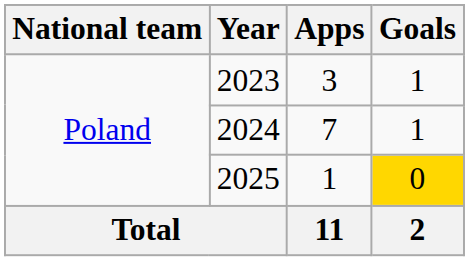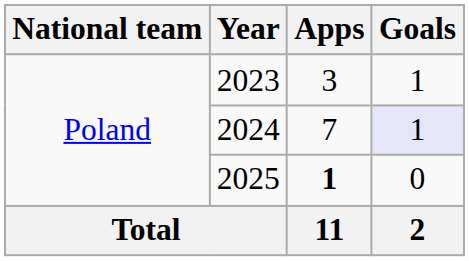(417, 129) no background -> (417, 129) lavender background
(329, 179) normal -> (329, 179) bold
(417, 179) gold background -> (417, 179) no background
